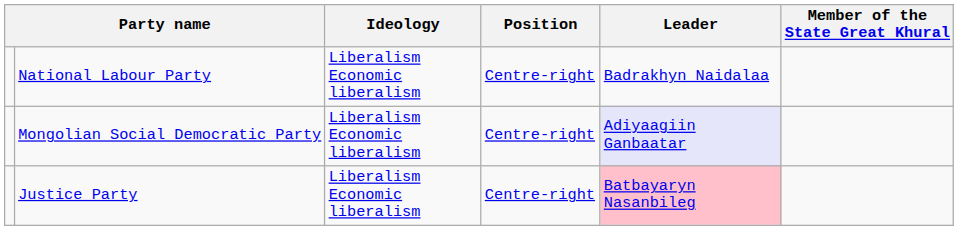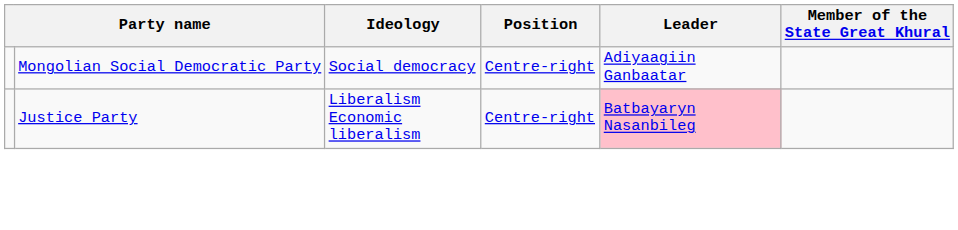- row: (115, 77)
(375, 136) Liberalism Economic liberalism -> (402, 68) Social democracy
(650, 136) lavender background -> (650, 68) no background
